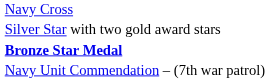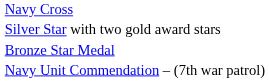(64, 50) bold -> (60, 50) normal
